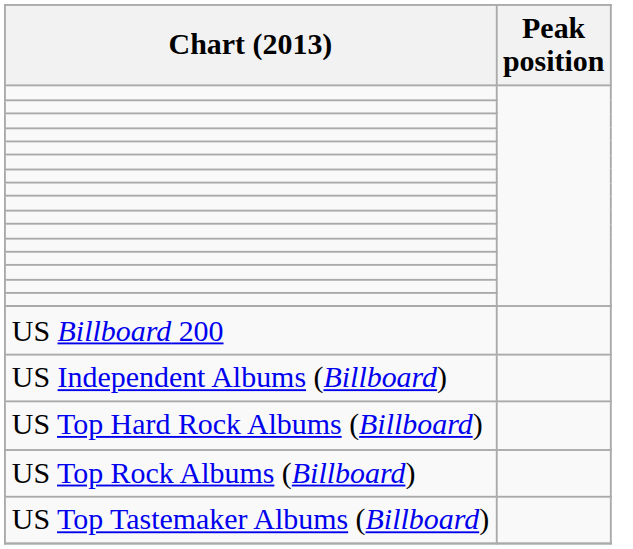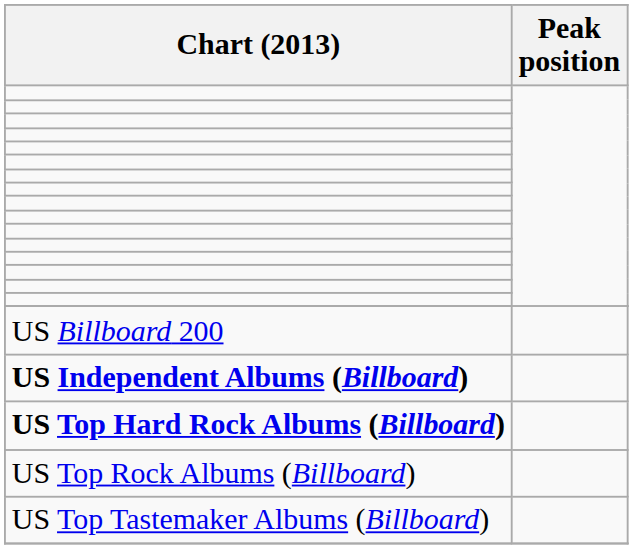(229, 377) normal -> (240, 377) bold
(247, 424) normal -> (258, 424) bold
